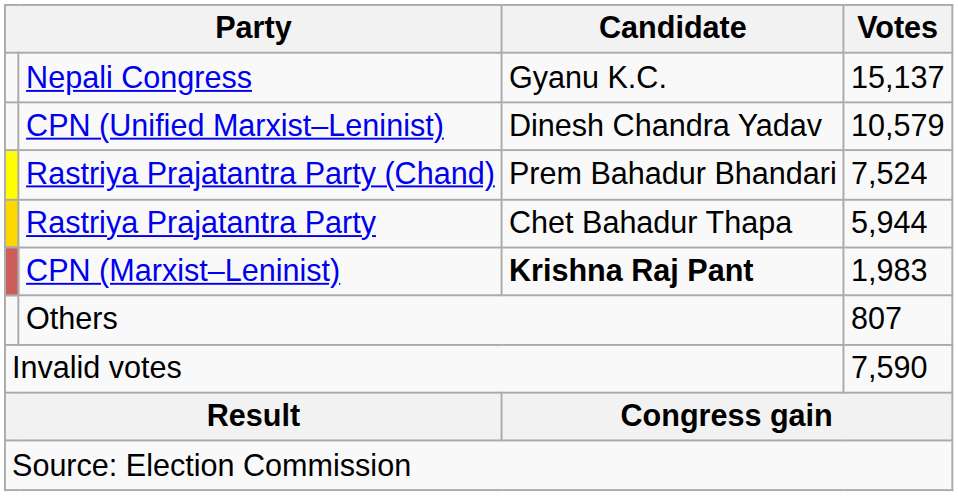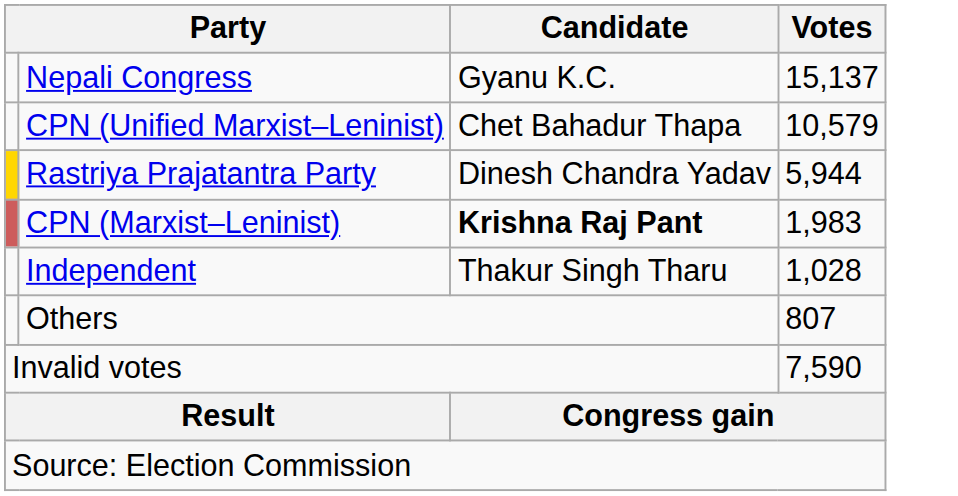(666, 125) Dinesh Chandra Yadav -> (600, 125) Chet Bahadur Thapa
- row: (260, 174)
(651, 222) Chet Bahadur Thapa -> (615, 174) Dinesh Chandra Yadav
+ row: (111, 271)
